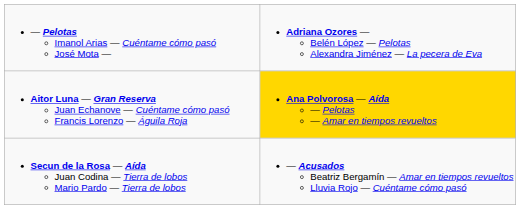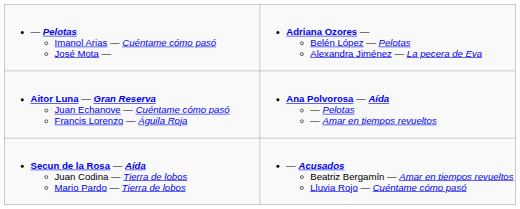(388, 110) gold background -> (388, 110) no background
